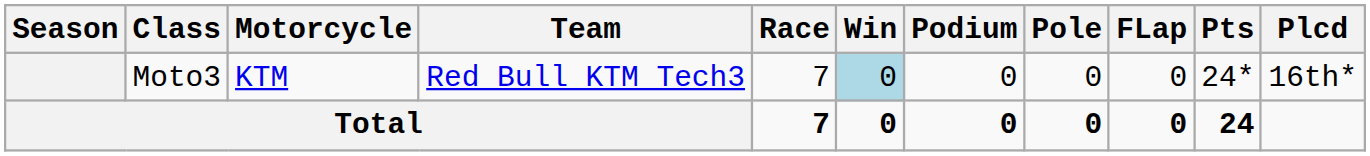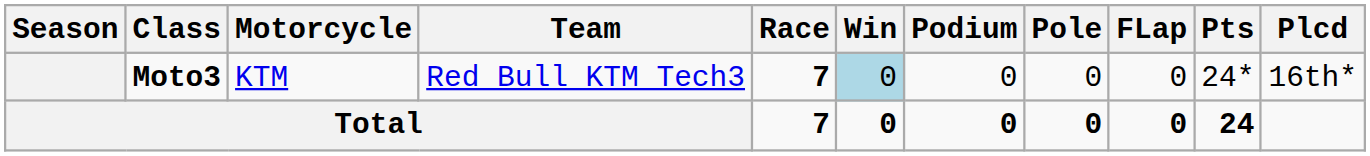(177, 77) normal -> (177, 77) bold
(821, 77) normal -> (821, 77) bold
